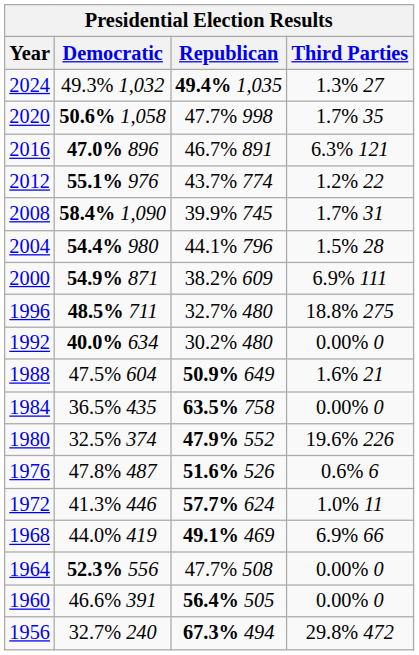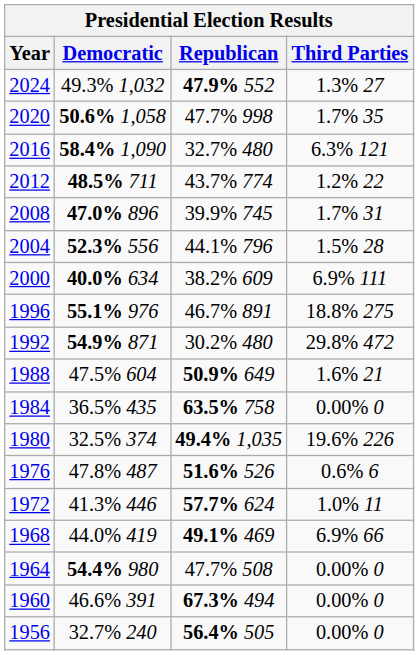(229, 85) 49.4% 1,035 -> (229, 85) 47.9% 552
(113, 149) 47.0% 896 -> (113, 149) 58.4% 1,090
(229, 149) 46.7% 891 -> (229, 149) 32.7% 480
(113, 181) 55.1% 976 -> (113, 181) 48.5% 711
(113, 213) 58.4% 1,090 -> (113, 213) 47.0% 896
(113, 246) 54.4% 980 -> (113, 246) 52.3% 556
(113, 278) 54.9% 871 -> (113, 278) 40.0% 634
(113, 310) 48.5% 711 -> (113, 310) 55.1% 976
(229, 310) 32.7% 480 -> (229, 310) 46.7% 891
(113, 342) 40.0% 634 -> (113, 342) 54.9% 871
(350, 342) 0.00% 0 -> (350, 342) 29.8% 472
(229, 439) 47.9% 552 -> (229, 439) 49.4% 1,035
(113, 568) 52.3% 556 -> (113, 568) 54.4% 980
(229, 600) 56.4% 505 -> (229, 600) 67.3% 494
(229, 632) 67.3% 494 -> (229, 632) 56.4% 505
(350, 632) 29.8% 472 -> (350, 632) 0.00% 0
